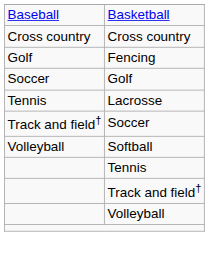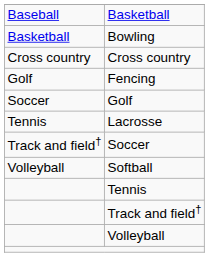+ row: (131, 36)
